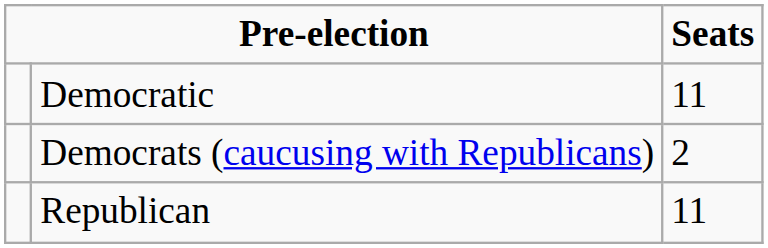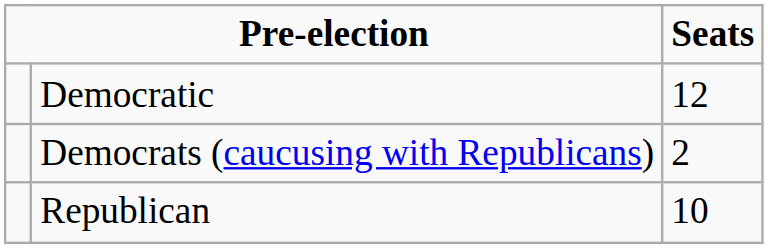(689, 93) 11 -> (690, 93) 12
(689, 211) 11 -> (690, 211) 10
